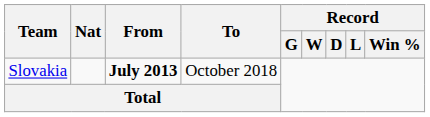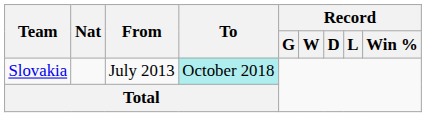(143, 71) bold -> (142, 71) normal
(231, 71) no background -> (228, 71) paleturquoise background
